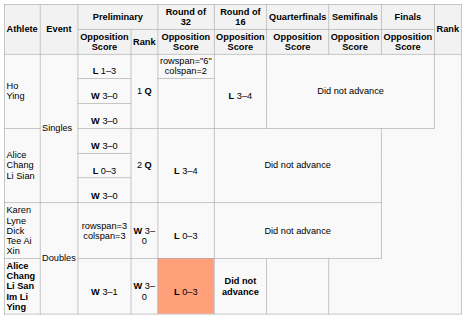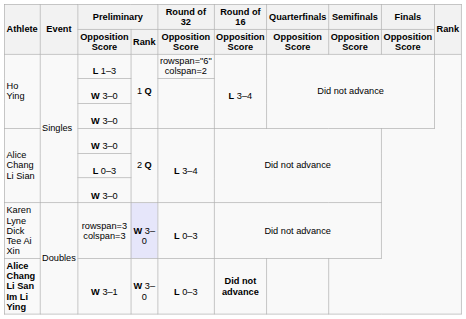(144, 236) no background -> (144, 236) lavender background
(186, 292) lightsalmon background -> (186, 292) no background
